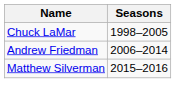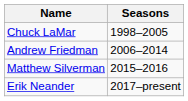+ row: (41, 86)
